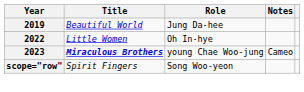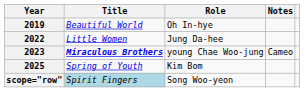(195, 25) Jung Da-hee -> (190, 25) Oh In-hye
(190, 39) Oh In-hye -> (195, 39) Jung Da-hee
+ row: (34, 66)
(102, 66) no background -> (102, 80) lightblue background
